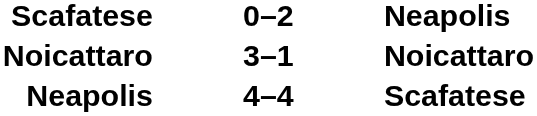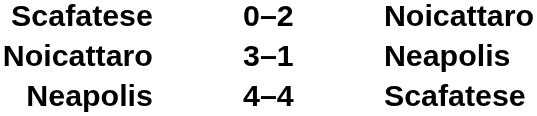(447, 15) Neapolis -> (459, 15) Noicattaro
(459, 56) Noicattaro -> (447, 56) Neapolis
